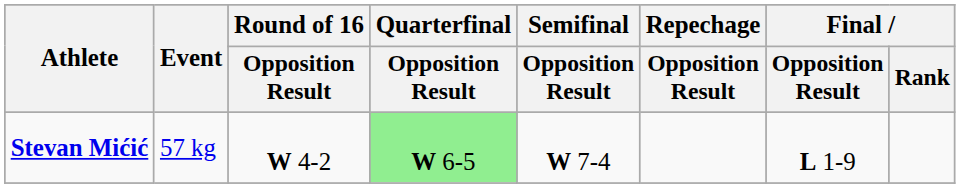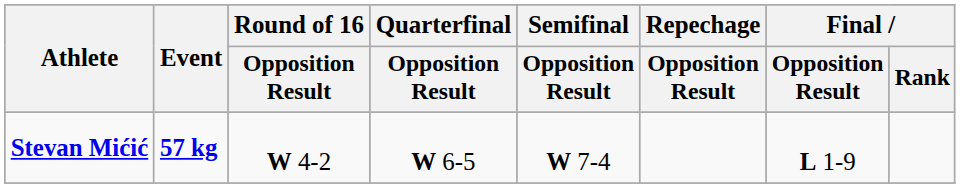(188, 147) normal -> (189, 147) bold
(443, 162) lightgreen background -> (443, 162) no background
